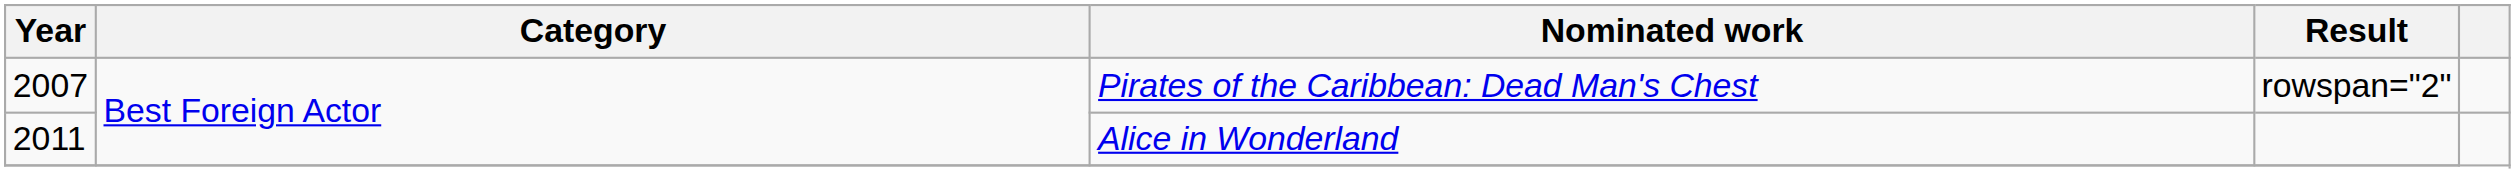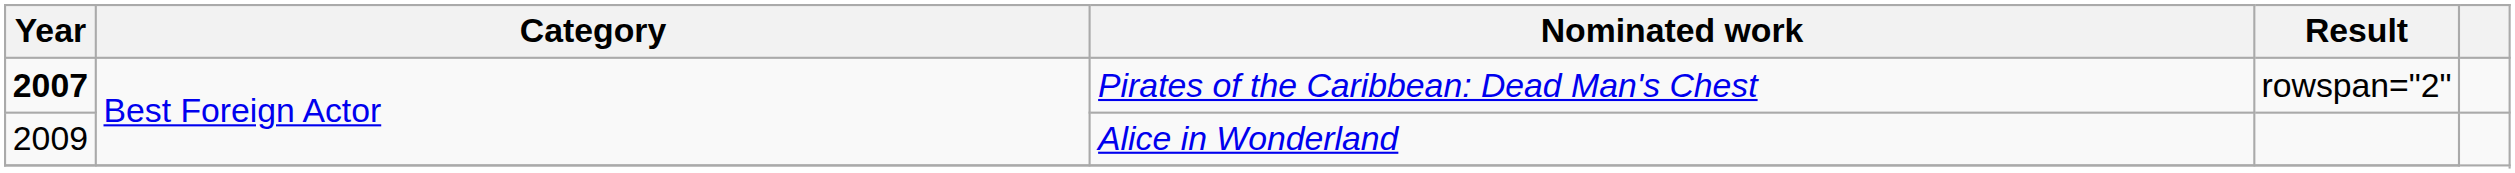(50, 84) normal -> (50, 84) bold
(49, 138) 2011 -> (50, 138) 2009
